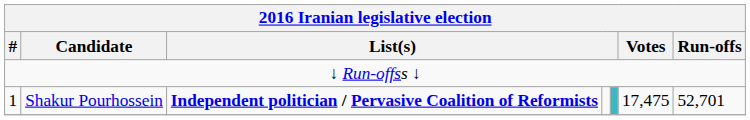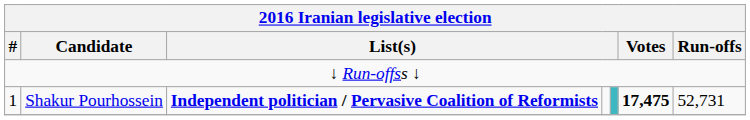(646, 100) normal -> (646, 100) bold
(701, 100) 52,701 -> (701, 100) 52,731
